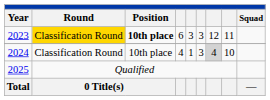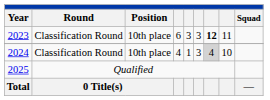(79, 35) gold background -> (79, 35) no background
(150, 35) bold -> (149, 35) normal
(214, 35) normal -> (211, 35) bold
